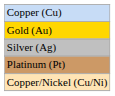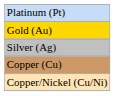(34, 13) Copper (Cu) -> (36, 13) Platinum (Pt)
(36, 64) Platinum (Pt) -> (34, 64) Copper (Cu)
